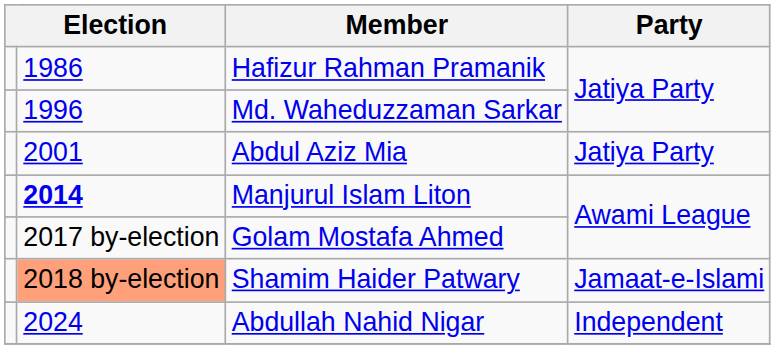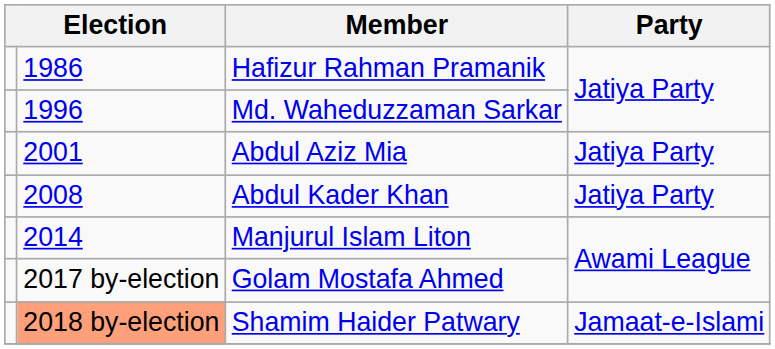+ row: (340, 195)
(53, 195) bold -> (53, 237) normal
- row: (358, 322)
